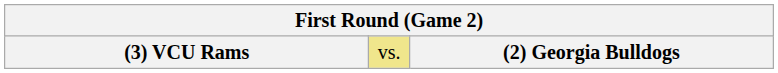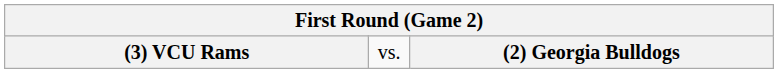(389, 52) khaki background -> (389, 52) no background
